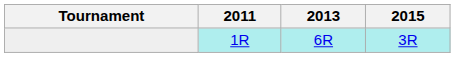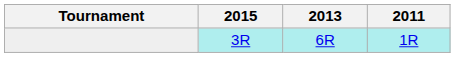columns swapped: (240, 16) <-> (408, 16)
